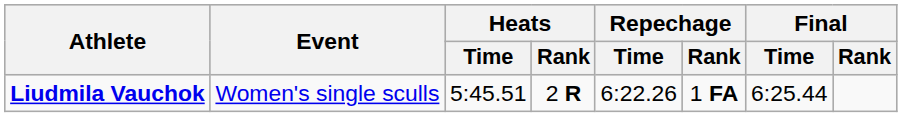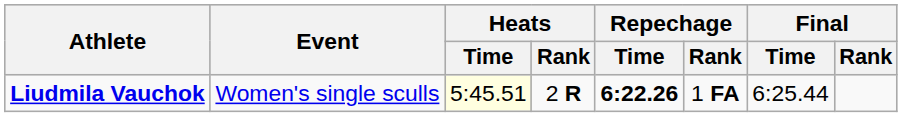(488, 94) no background -> (488, 94) lightyellow background
(639, 94) normal -> (639, 94) bold
